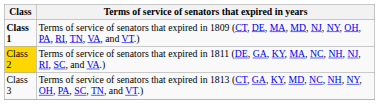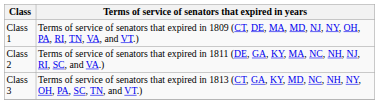(18, 33) bold -> (17, 33) normal
(17, 59) gold background -> (17, 59) no background
